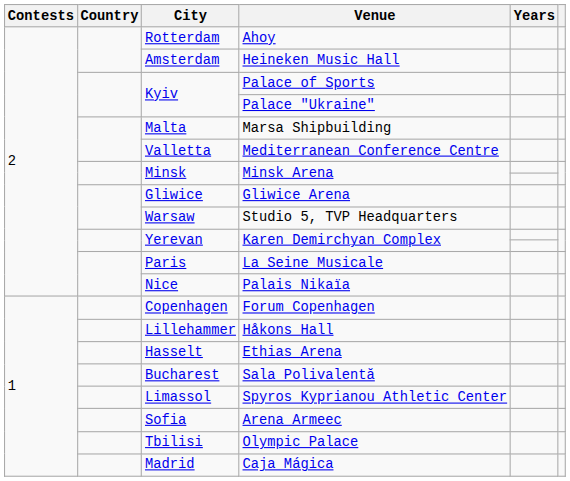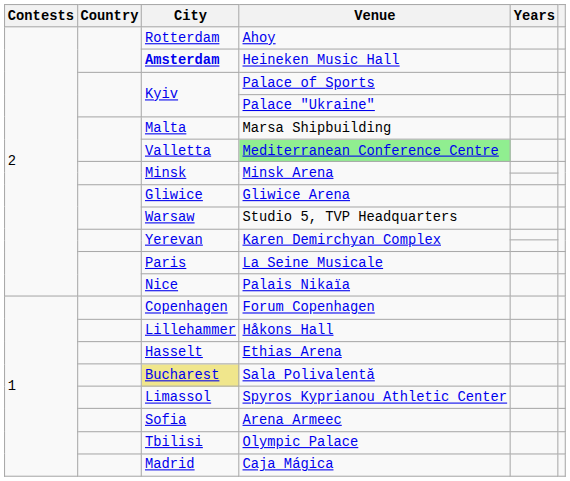(182, 61) normal -> (182, 61) bold
(371, 151) no background -> (371, 151) lightgreen background
(182, 375) no background -> (182, 375) khaki background
